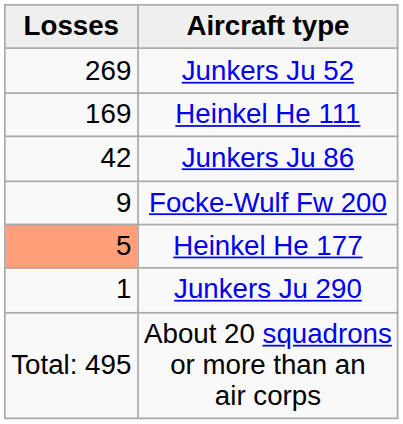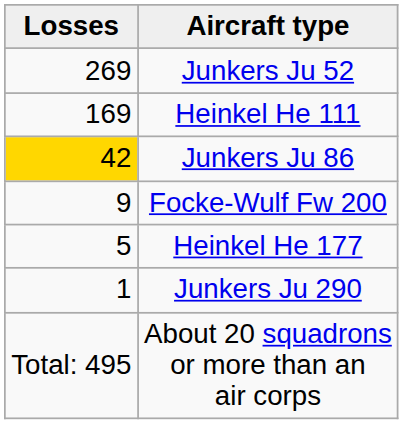(116, 158) no background -> (116, 158) gold background
(124, 245) lightsalmon background -> (124, 245) no background
